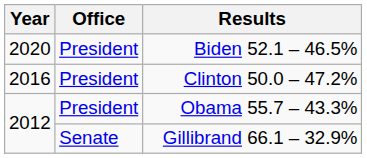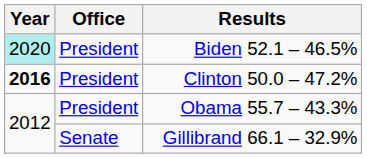(30, 49) no background -> (30, 49) paleturquoise background
(30, 78) normal -> (30, 78) bold
